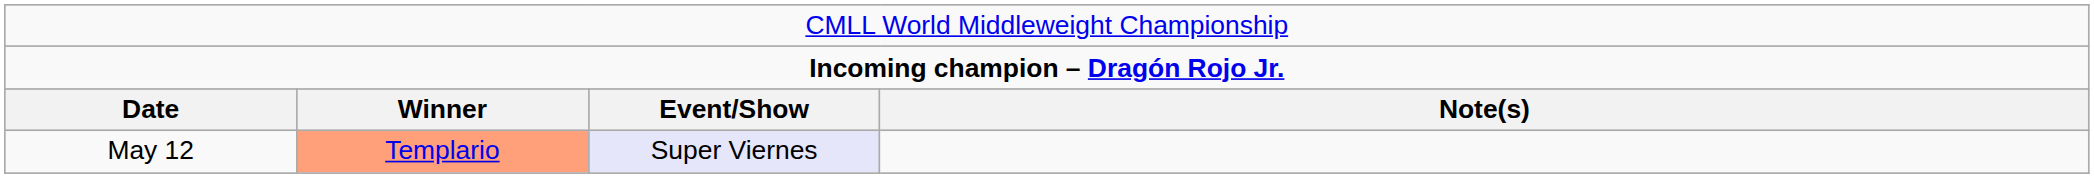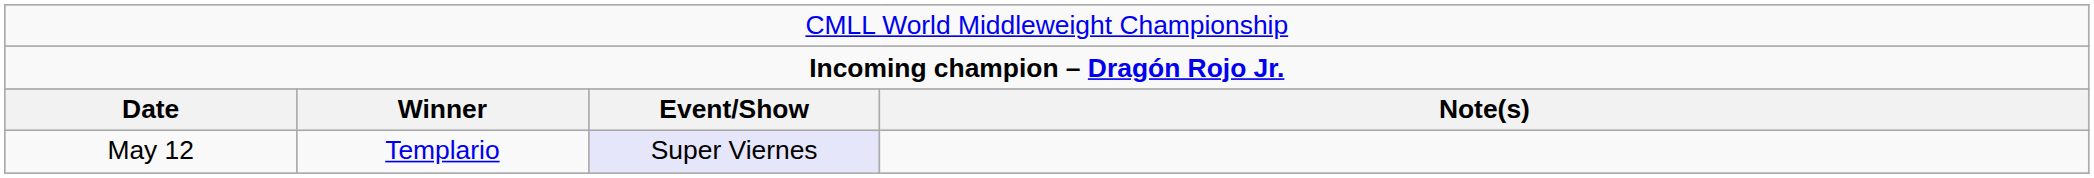(442, 151) lightsalmon background -> (442, 151) no background
